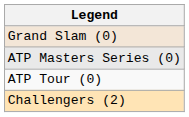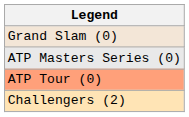(55, 79) no background -> (55, 79) lightsalmon background
